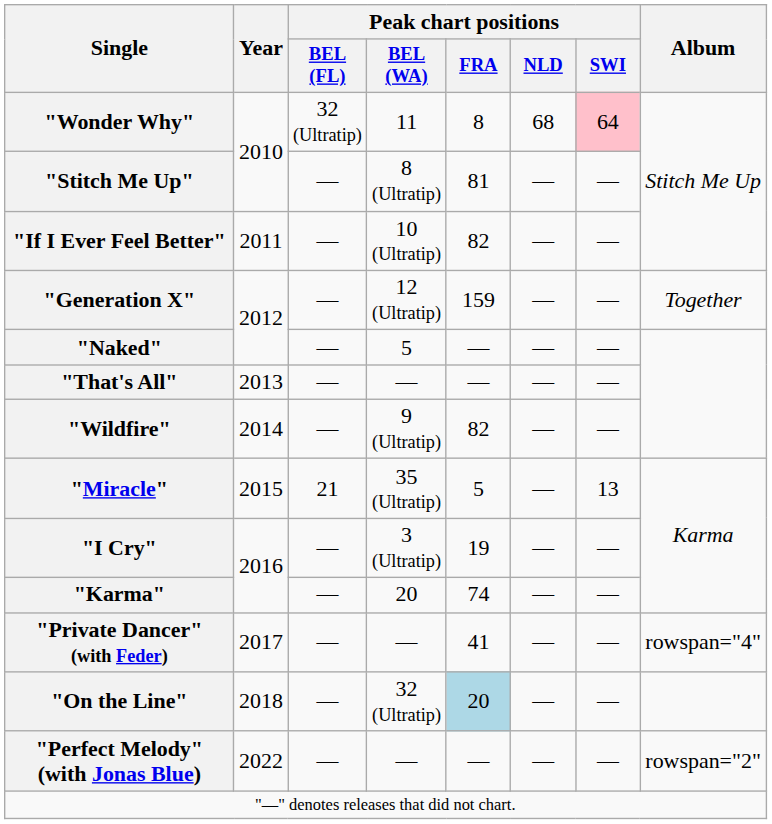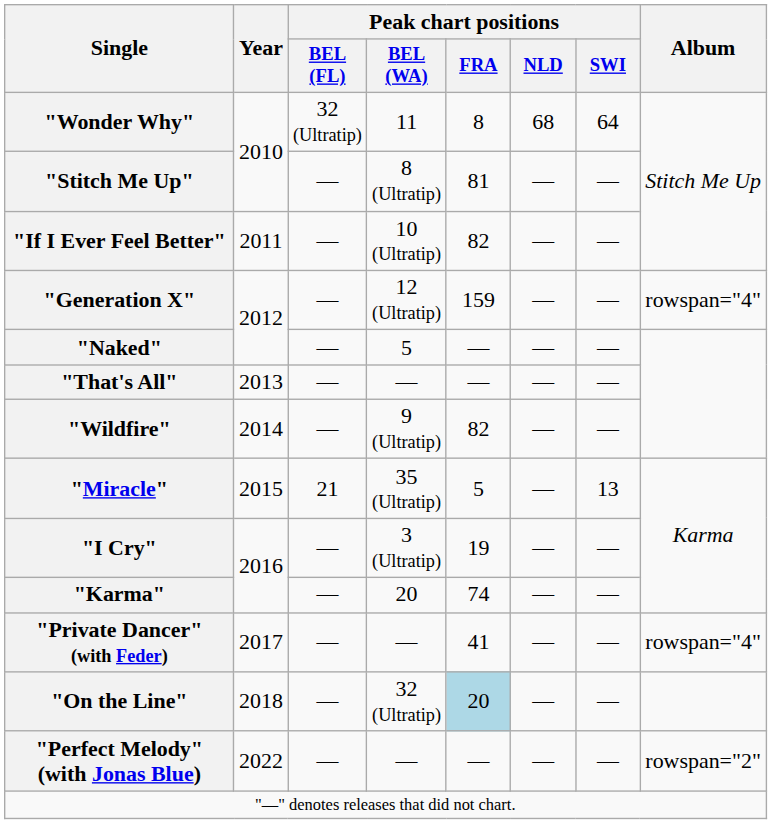(608, 121) pink background -> (608, 121) no background
(703, 299) Together -> (703, 299) rowspan="4"
